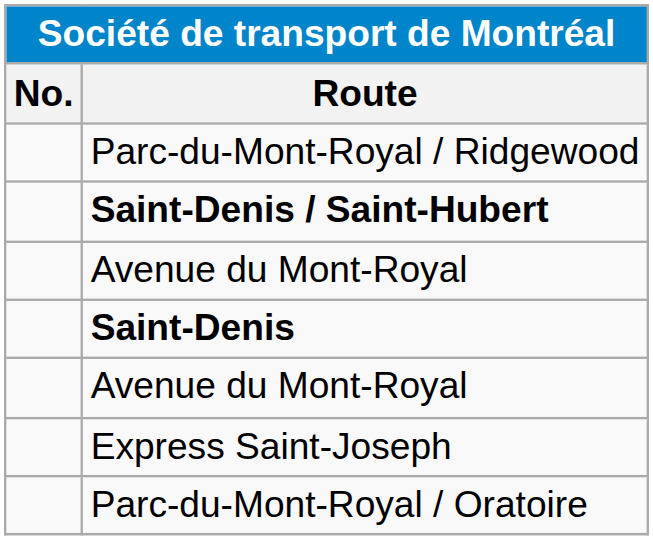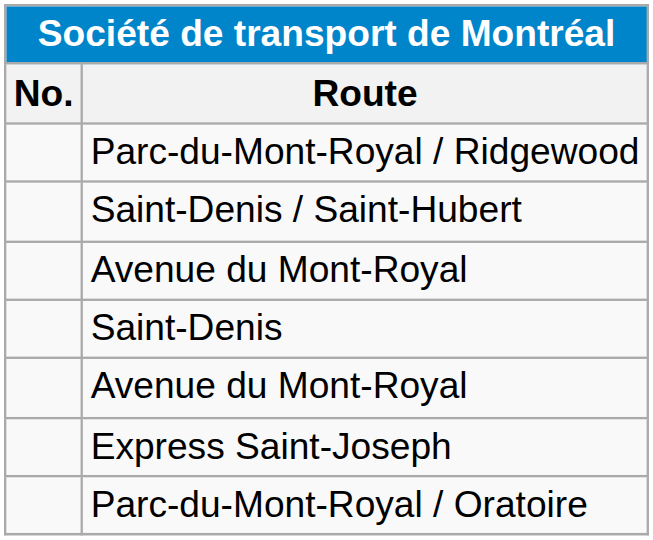(320, 210) bold -> (306, 210) normal
(193, 328) bold -> (187, 328) normal
